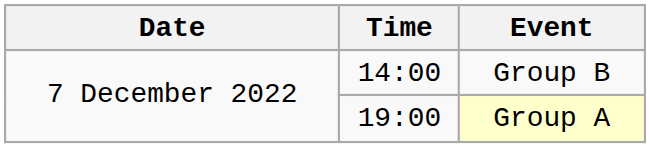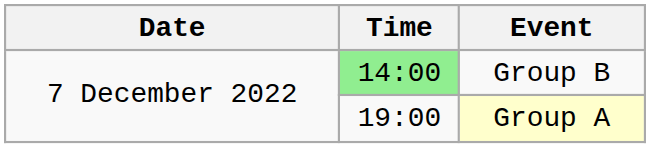(399, 73) no background -> (399, 73) lightgreen background
